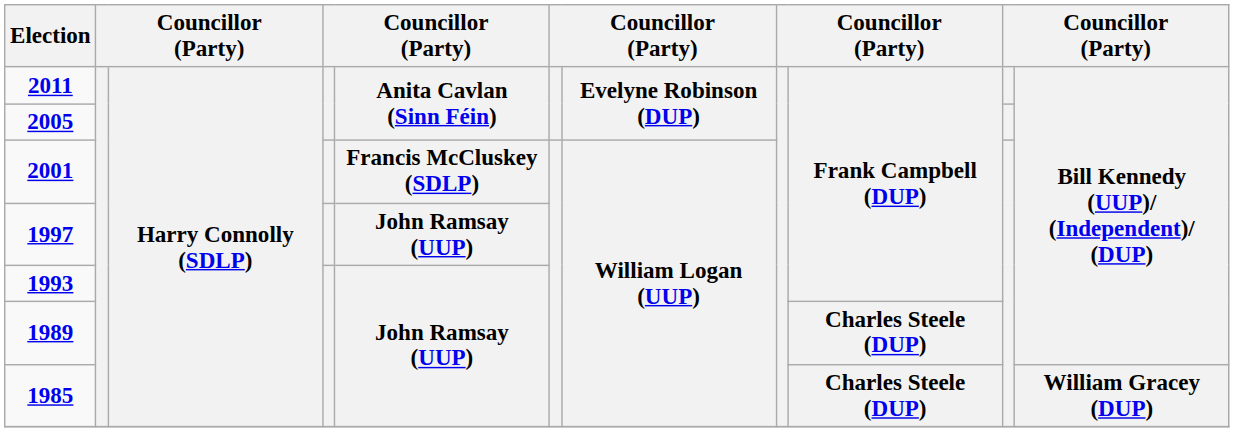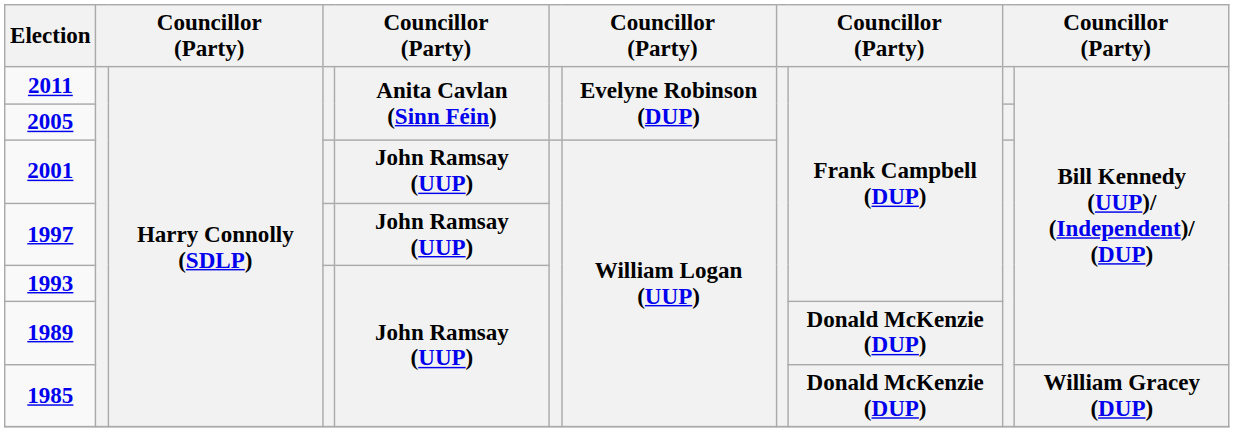(442, 171) Francis McCluskey (SDLP) -> (442, 171) John Ramsay (UUP)
(895, 332) Charles Steele (DUP) -> (895, 332) Donald McKenzie (DUP)
(895, 395) Charles Steele (DUP) -> (895, 395) Donald McKenzie (DUP)
